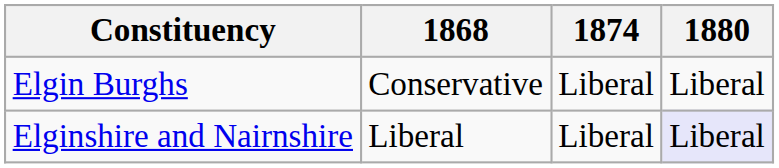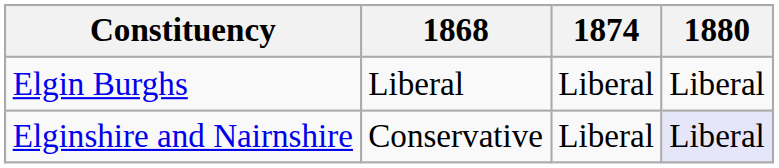(456, 83) Conservative -> (416, 83) Liberal
(416, 135) Liberal -> (456, 135) Conservative
